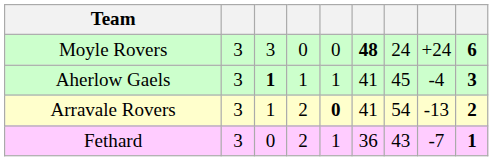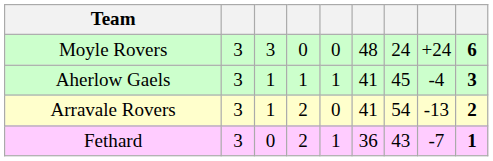(368, 49) bold -> (368, 49) normal
(270, 79) bold -> (270, 79) normal
(336, 110) bold -> (336, 110) normal
